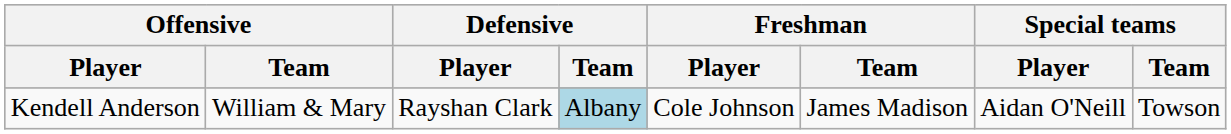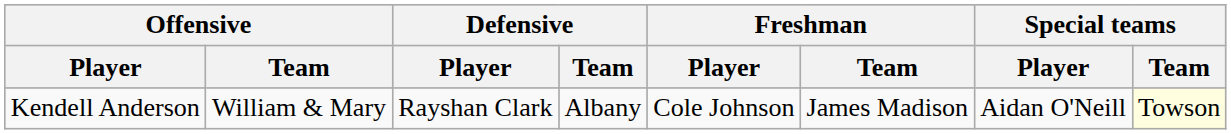(603, 107) lightblue background -> (603, 107) no background
(1179, 107) no background -> (1179, 107) lightyellow background
